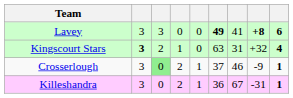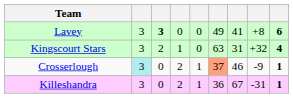(161, 31) normal -> (161, 31) bold
(218, 31) bold -> (218, 31) normal
(258, 31) bold -> (258, 31) normal
(142, 48) bold -> (142, 48) normal
(142, 66) no background -> (142, 66) paleturquoise background
(161, 66) lightgreen background -> (161, 66) no background
(218, 66) no background -> (218, 66) lightsalmon background
